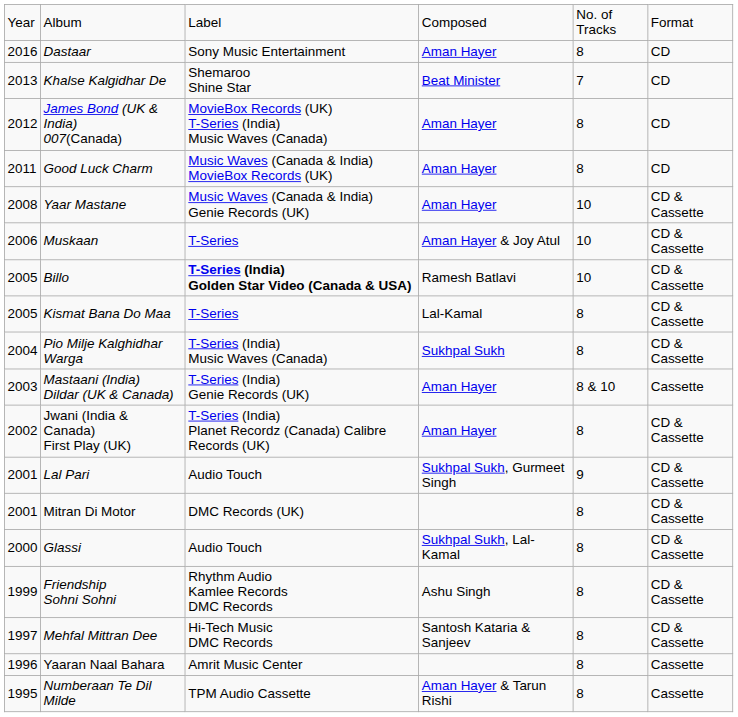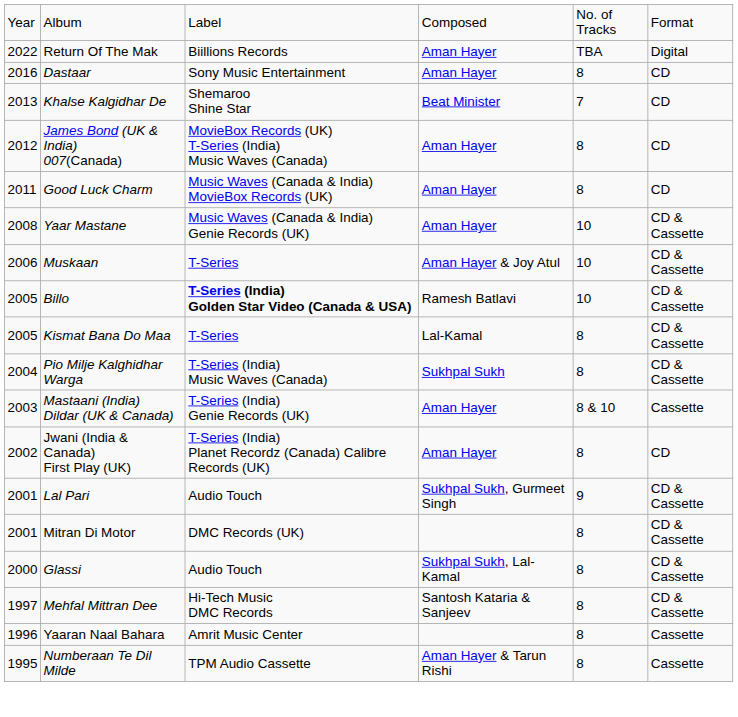+ row: (101, 51)
(677, 431) CD & Cassette -> (660, 452) CD
- row: (80, 591)
